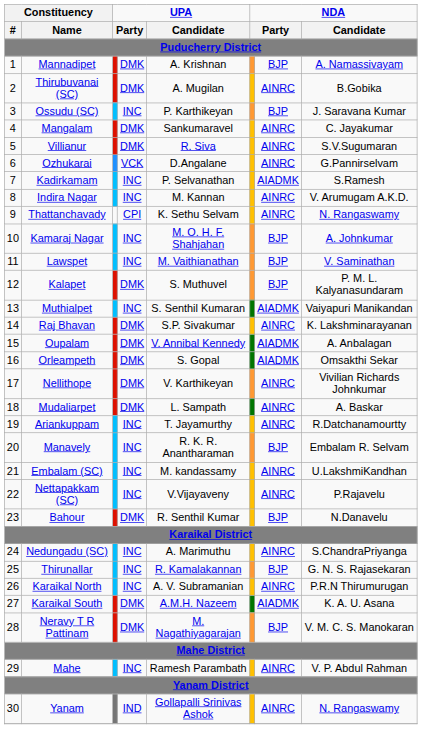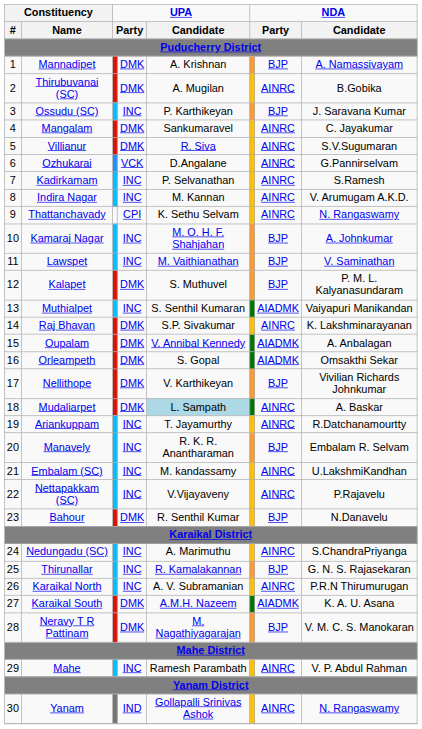(278, 180) AIADMK -> (278, 180) AINRC
(278, 383) AINRC -> (278, 383) BJP
(198, 407) no background -> (198, 407) lightblue background
